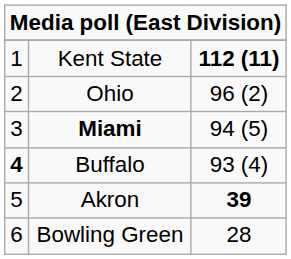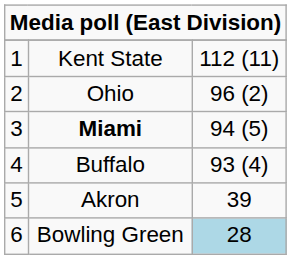(239, 58) bold -> (239, 58) normal
(17, 164) bold -> (17, 164) normal
(239, 200) bold -> (239, 200) normal
(239, 235) no background -> (239, 235) lightblue background
